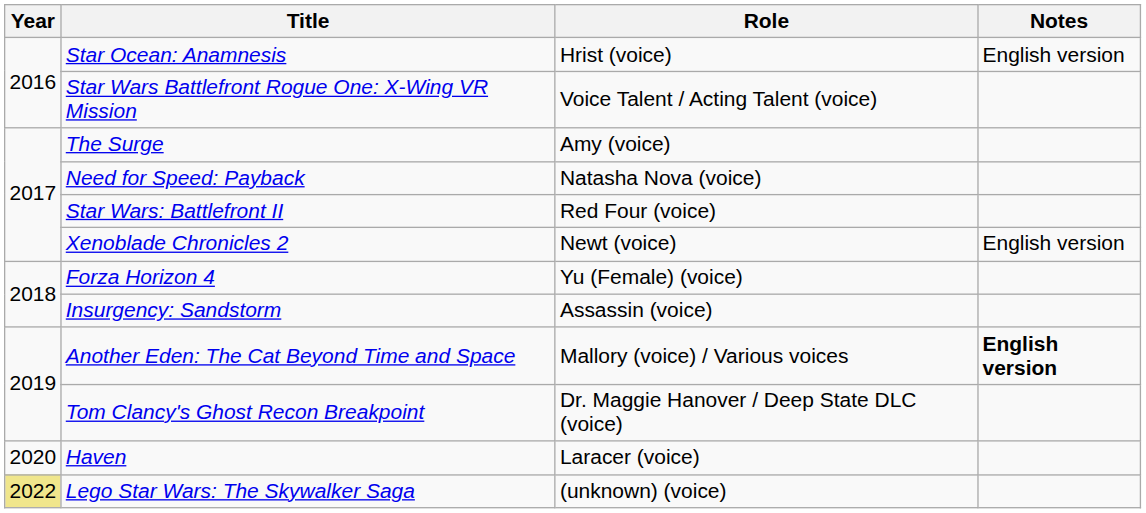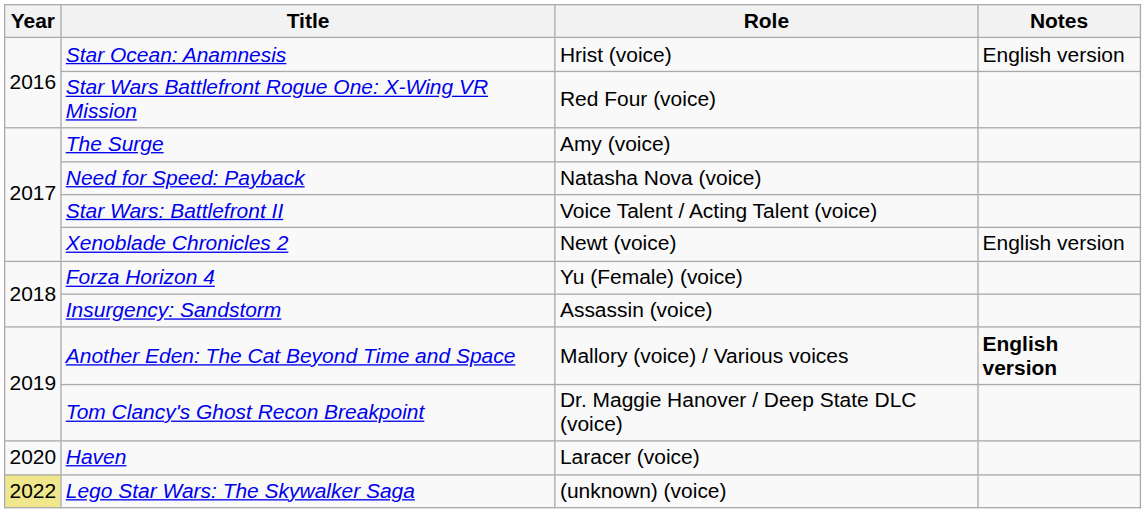(719, 99) Voice Talent / Acting Talent (voice) -> (638, 99) Red Four (voice)
(638, 210) Red Four (voice) -> (719, 210) Voice Talent / Acting Talent (voice)
